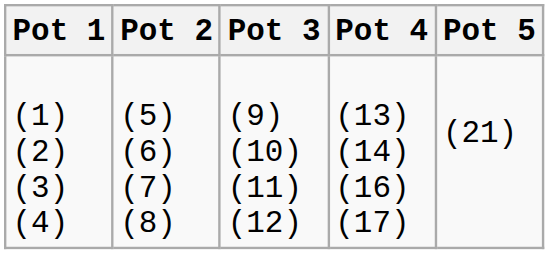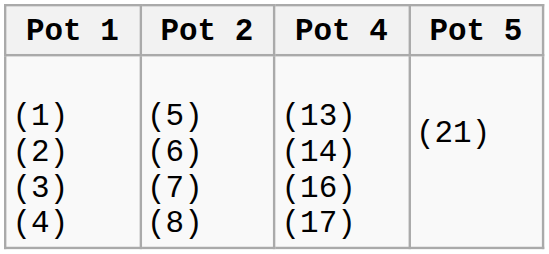- column: (274, 30)
